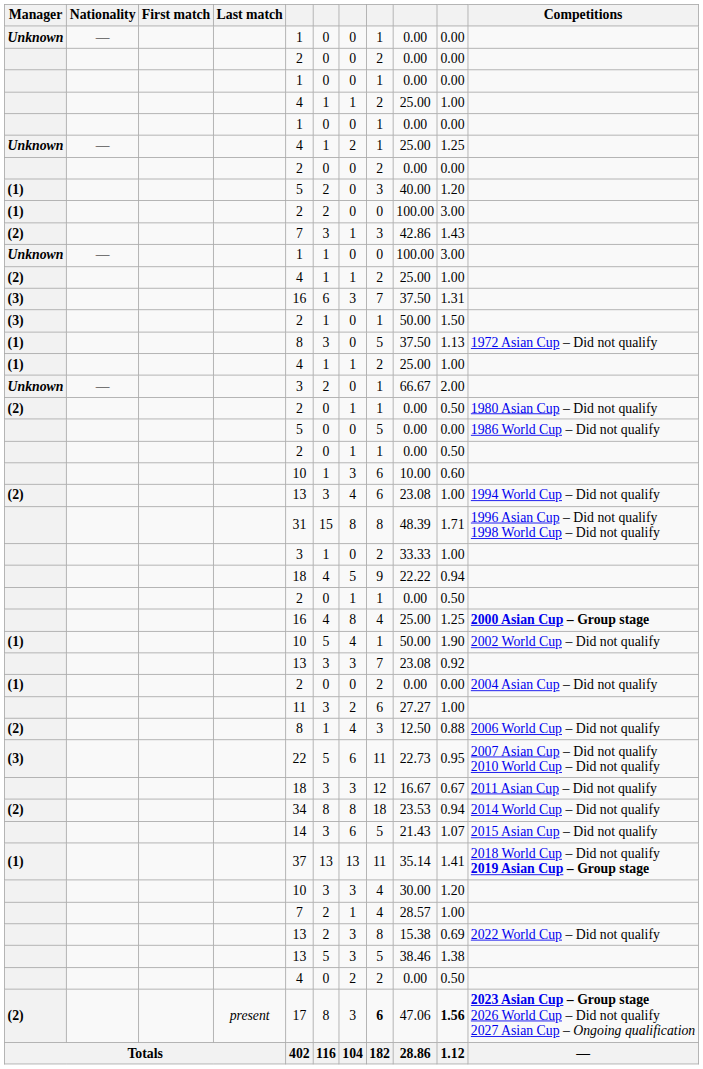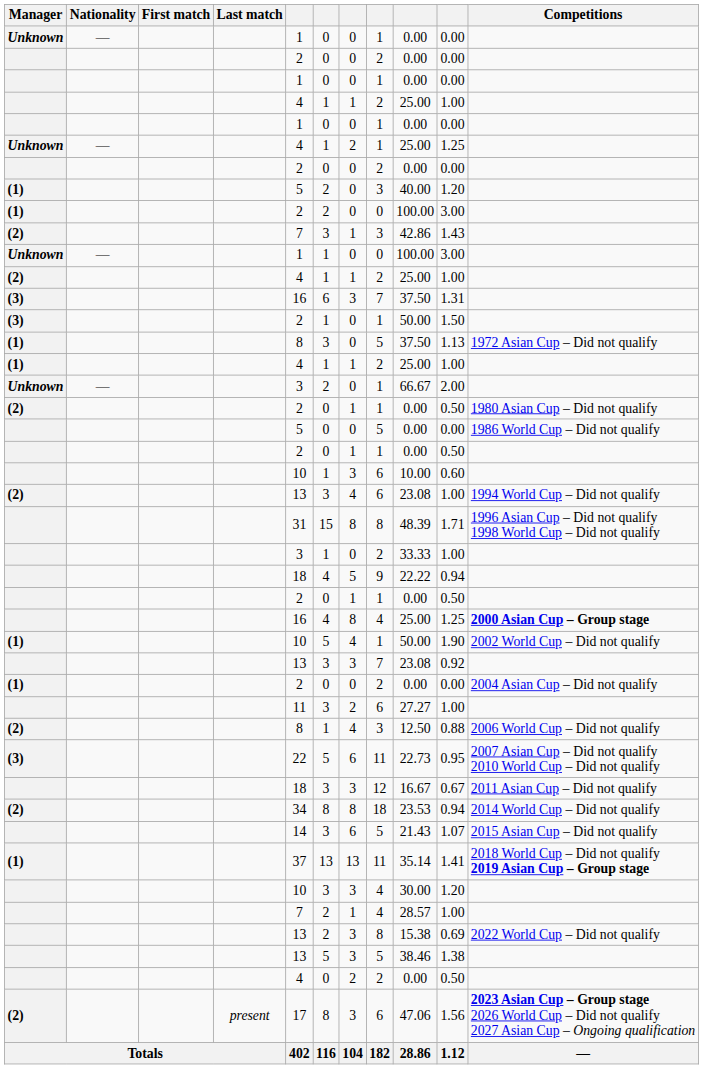(380, 1015) bold -> (380, 1015) normal
(452, 1015) bold -> (452, 1015) normal
